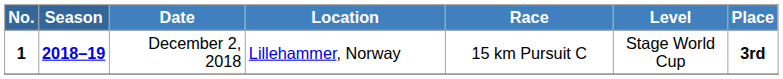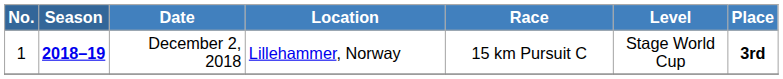(21, 52) bold -> (21, 52) normal
